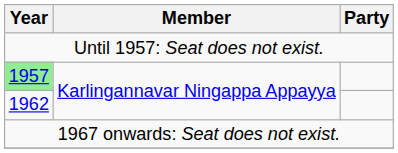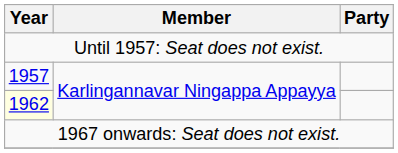(29, 76) lightgreen background -> (29, 76) no background
(29, 104) no background -> (29, 104) lightyellow background
